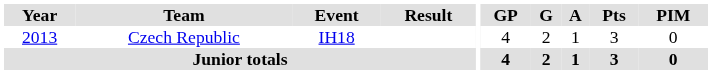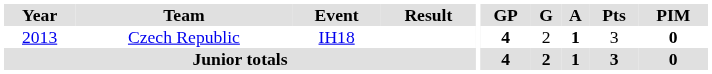(506, 36) normal -> (506, 36) bold
(575, 36) normal -> (575, 36) bold
(673, 36) normal -> (673, 36) bold
